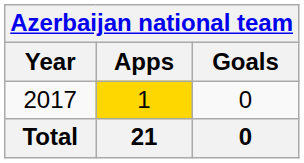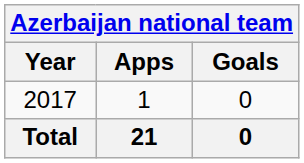(144, 99) gold background -> (144, 99) no background
